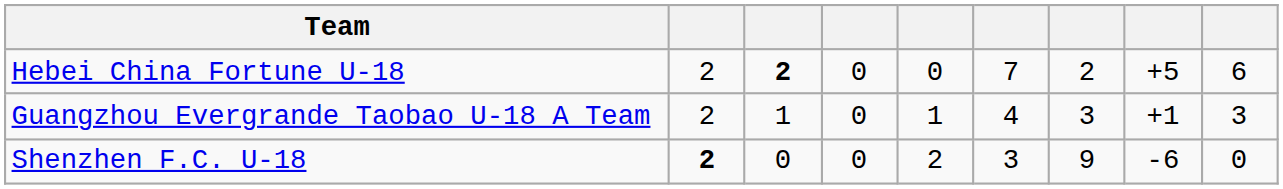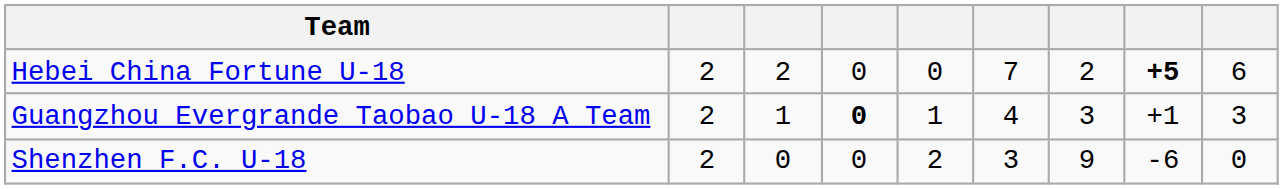(783, 72) bold -> (783, 72) normal
(1163, 72) normal -> (1163, 72) bold
(859, 116) normal -> (859, 116) bold
(707, 161) bold -> (707, 161) normal
